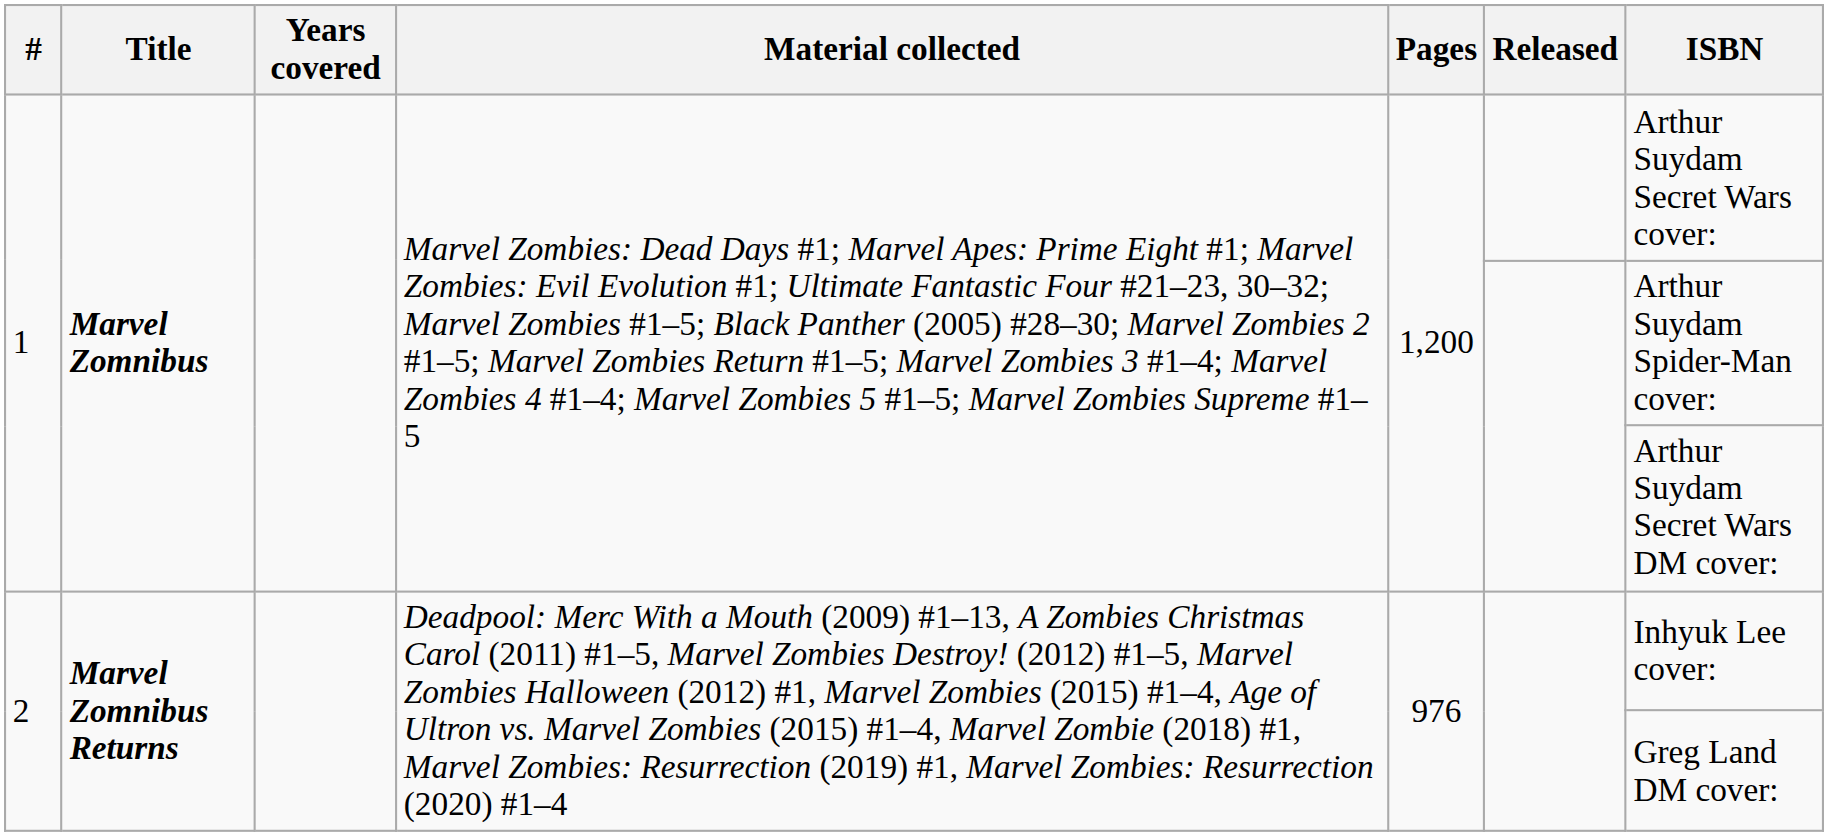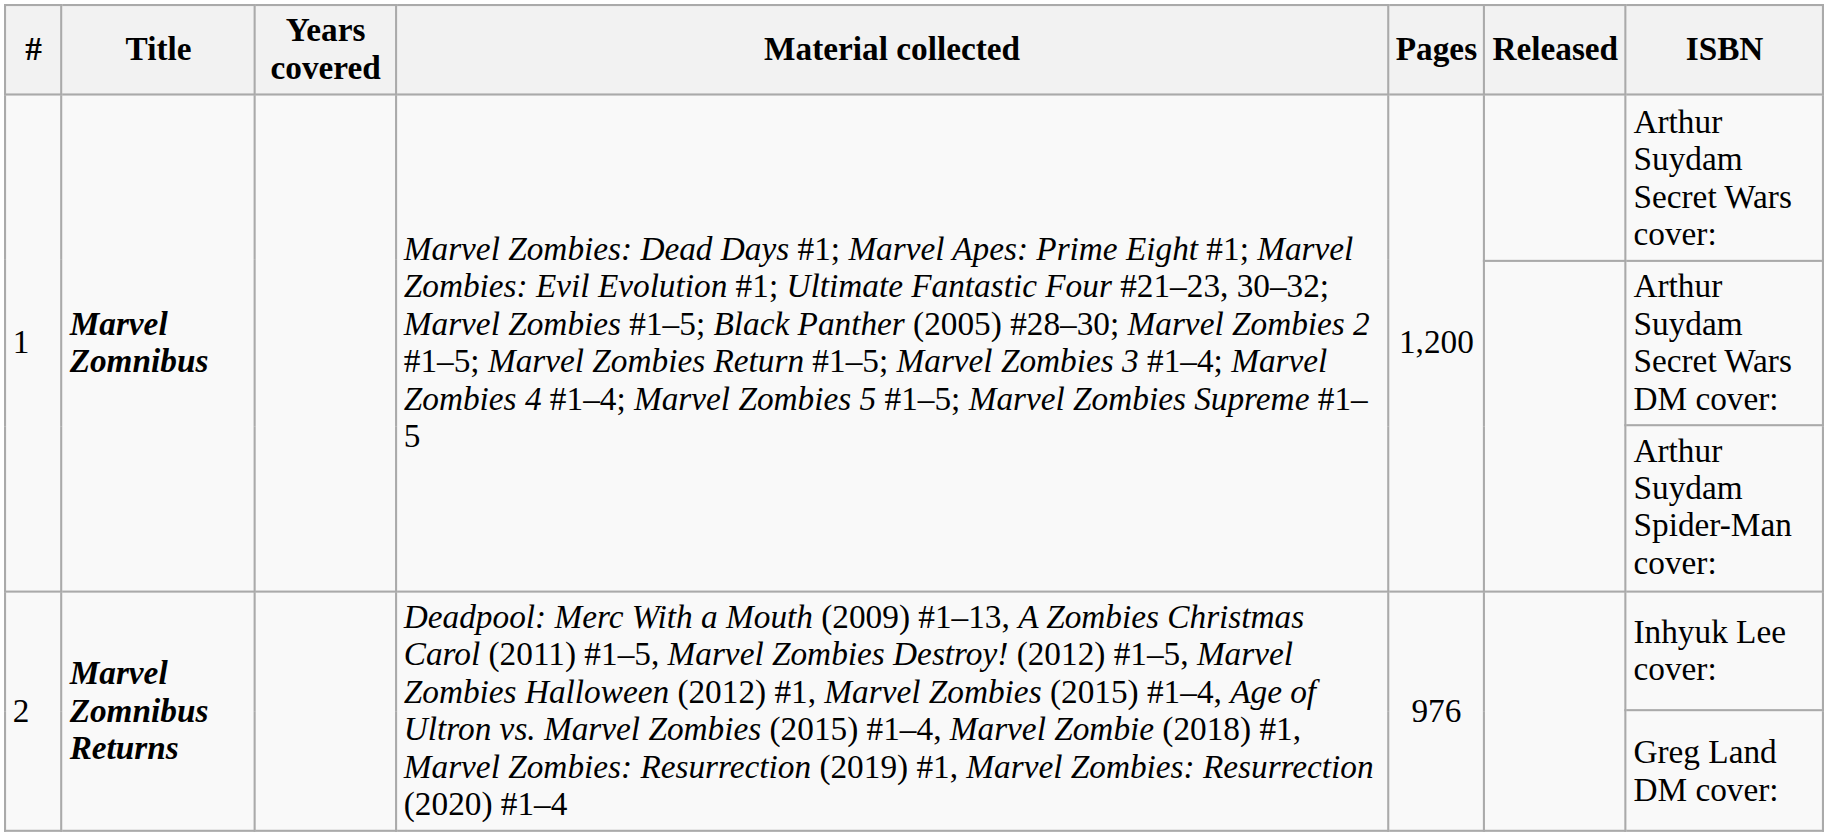(1713, 342) Arthur Suydam Spider-Man cover: -> (1713, 342) Arthur Suydam Secret Wars DM cover:
(1713, 507) Arthur Suydam Secret Wars DM cover: -> (1713, 507) Arthur Suydam Spider-Man cover:
